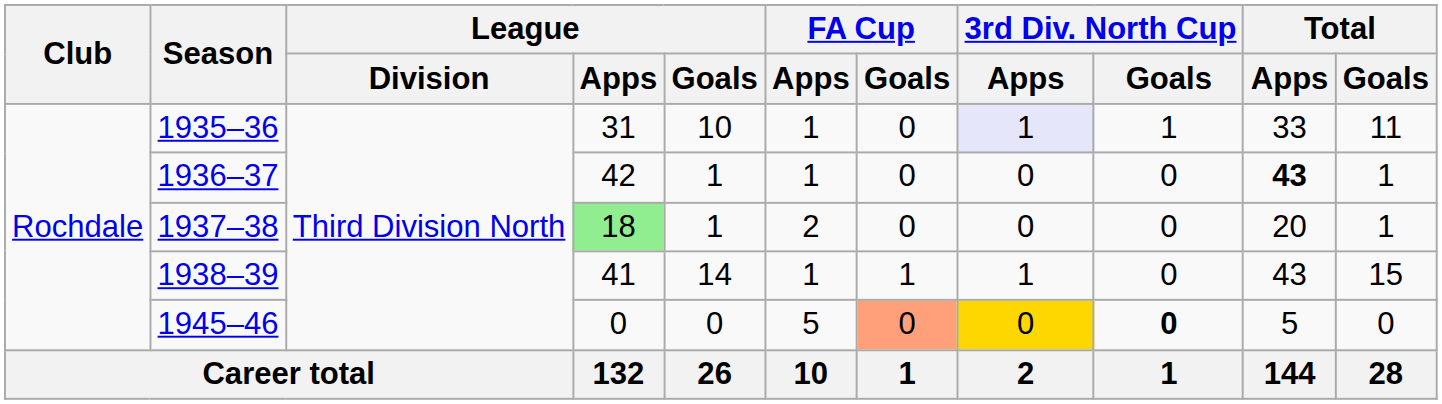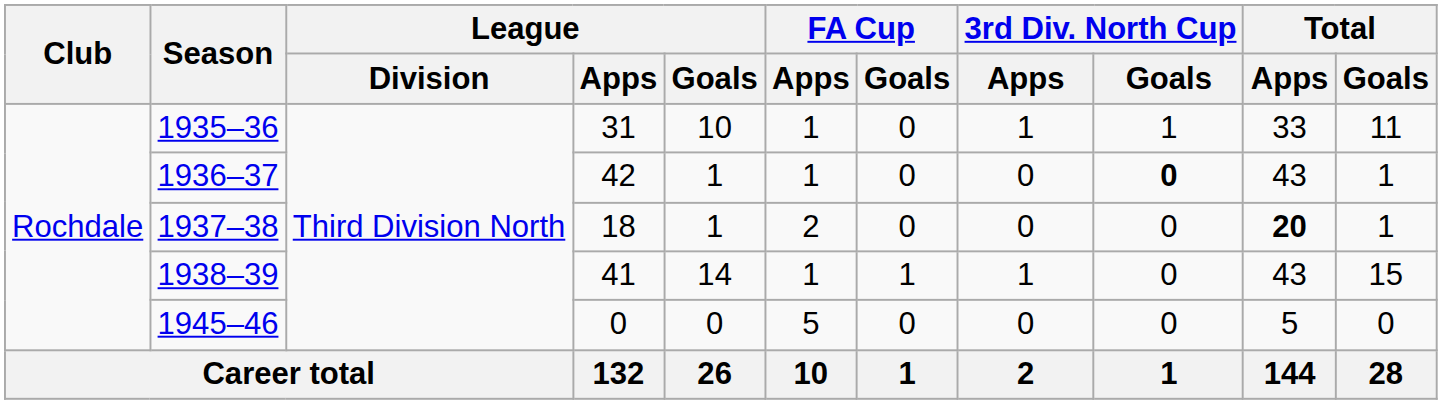(1026, 127) lavender background -> (1026, 127) no background
(1169, 176) normal -> (1169, 176) bold
(1290, 176) bold -> (1290, 176) normal
(618, 226) lightgreen background -> (618, 226) no background
(1290, 226) normal -> (1290, 226) bold
(907, 324) lightsalmon background -> (907, 324) no background
(1026, 324) gold background -> (1026, 324) no background
(1169, 324) bold -> (1169, 324) normal
